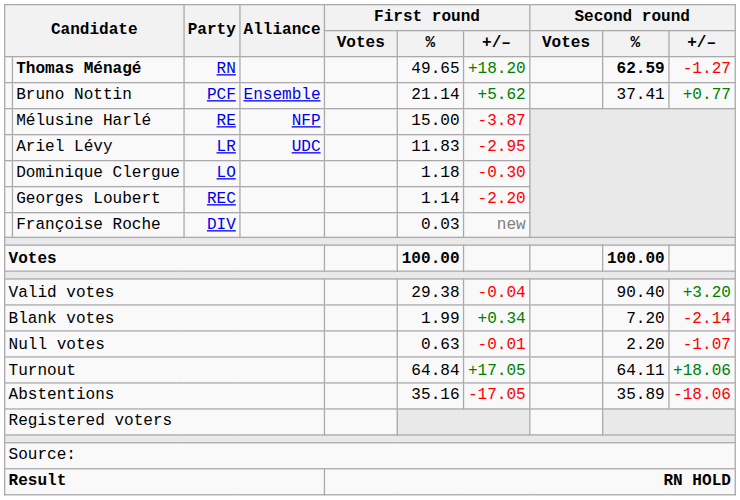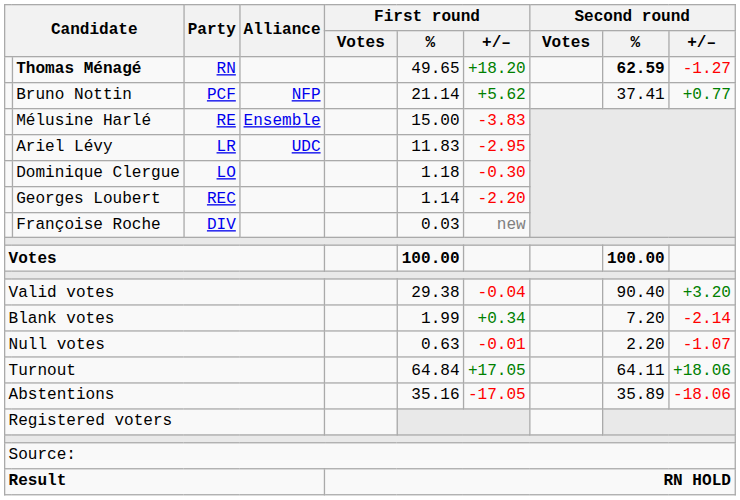(282, 96) Ensemble -> (306, 96) NFP
(306, 122) NFP -> (282, 122) Ensemble
(502, 122) -3.87 -> (502, 122) -3.83
